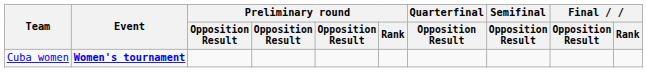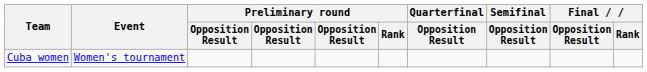(130, 58) bold -> (130, 58) normal
